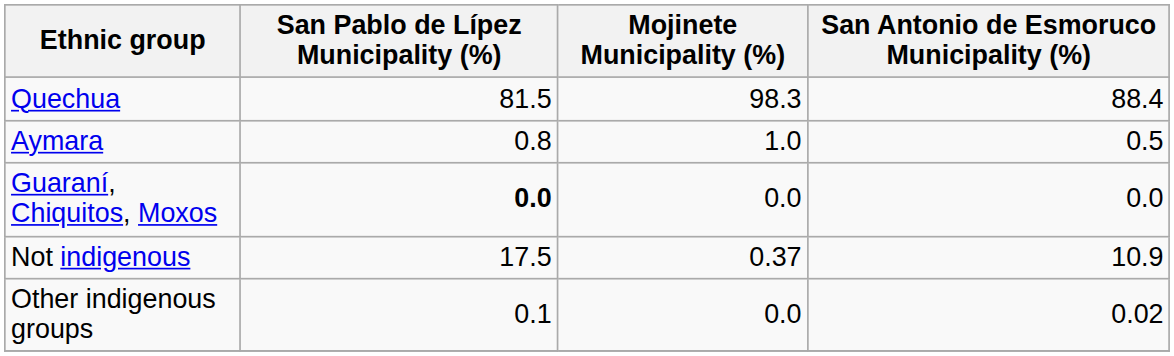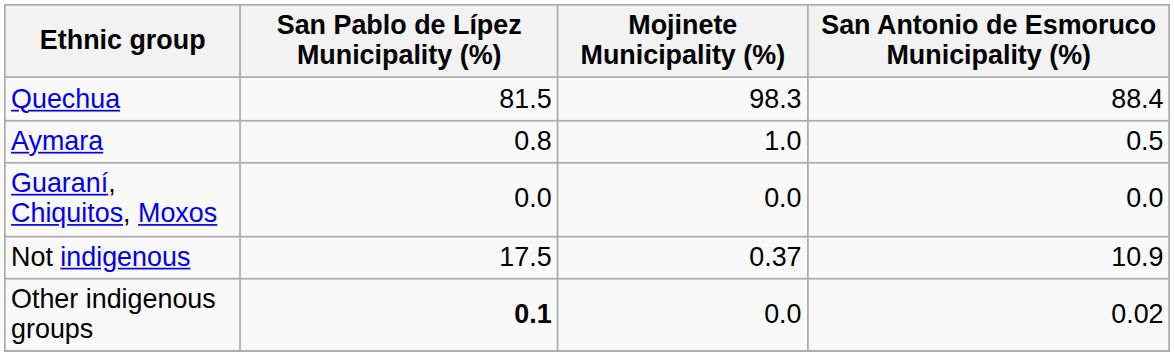(533, 199) bold -> (533, 199) normal
(533, 314) normal -> (533, 314) bold
